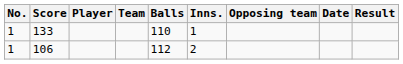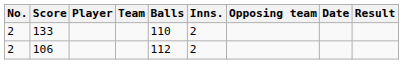(11, 32) 1 -> (11, 32) 2
(193, 32) 1 -> (193, 32) 2
(11, 50) 1 -> (11, 50) 2
